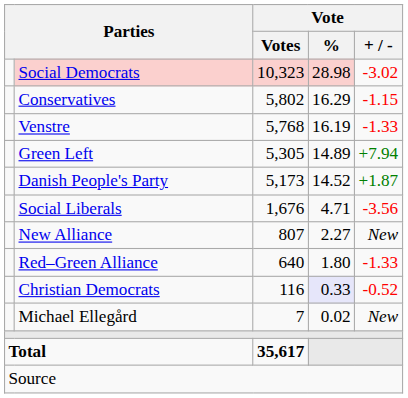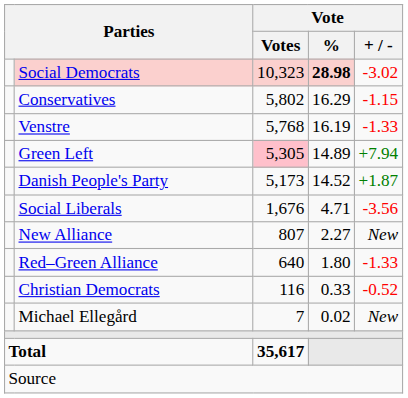(331, 72) normal -> (331, 72) bold
(285, 153) no background -> (285, 153) pink background
(336, 289) lavender background -> (336, 289) no background
